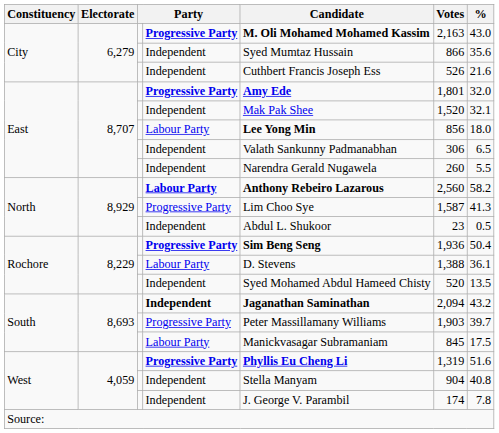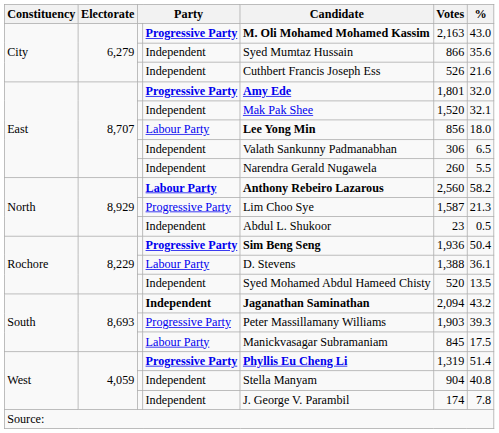(480, 206) 41.3 -> (480, 206) 21.3
(480, 322) 39.7 -> (480, 322) 39.3
(480, 361) 51.6 -> (480, 361) 51.4
